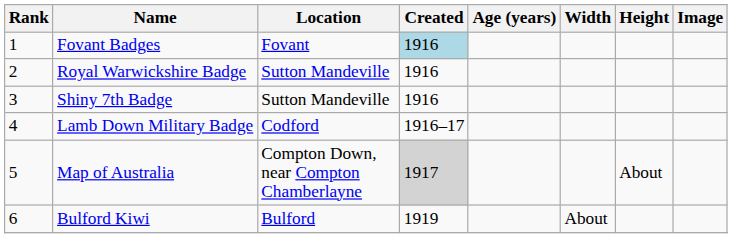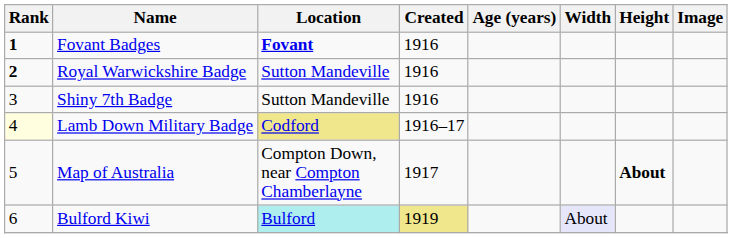(13, 45) normal -> (13, 45) bold
(285, 45) normal -> (287, 45) bold
(421, 45) lightblue background -> (421, 45) no background
(13, 72) normal -> (13, 72) bold
(13, 126) no background -> (13, 126) lightyellow background
(290, 126) no background -> (290, 126) khaki background
(421, 172) lightgrey background -> (421, 172) no background
(641, 172) normal -> (642, 172) bold
(288, 218) no background -> (288, 218) paleturquoise background
(421, 218) no background -> (421, 218) khaki background
(586, 218) no background -> (586, 218) lavender background
